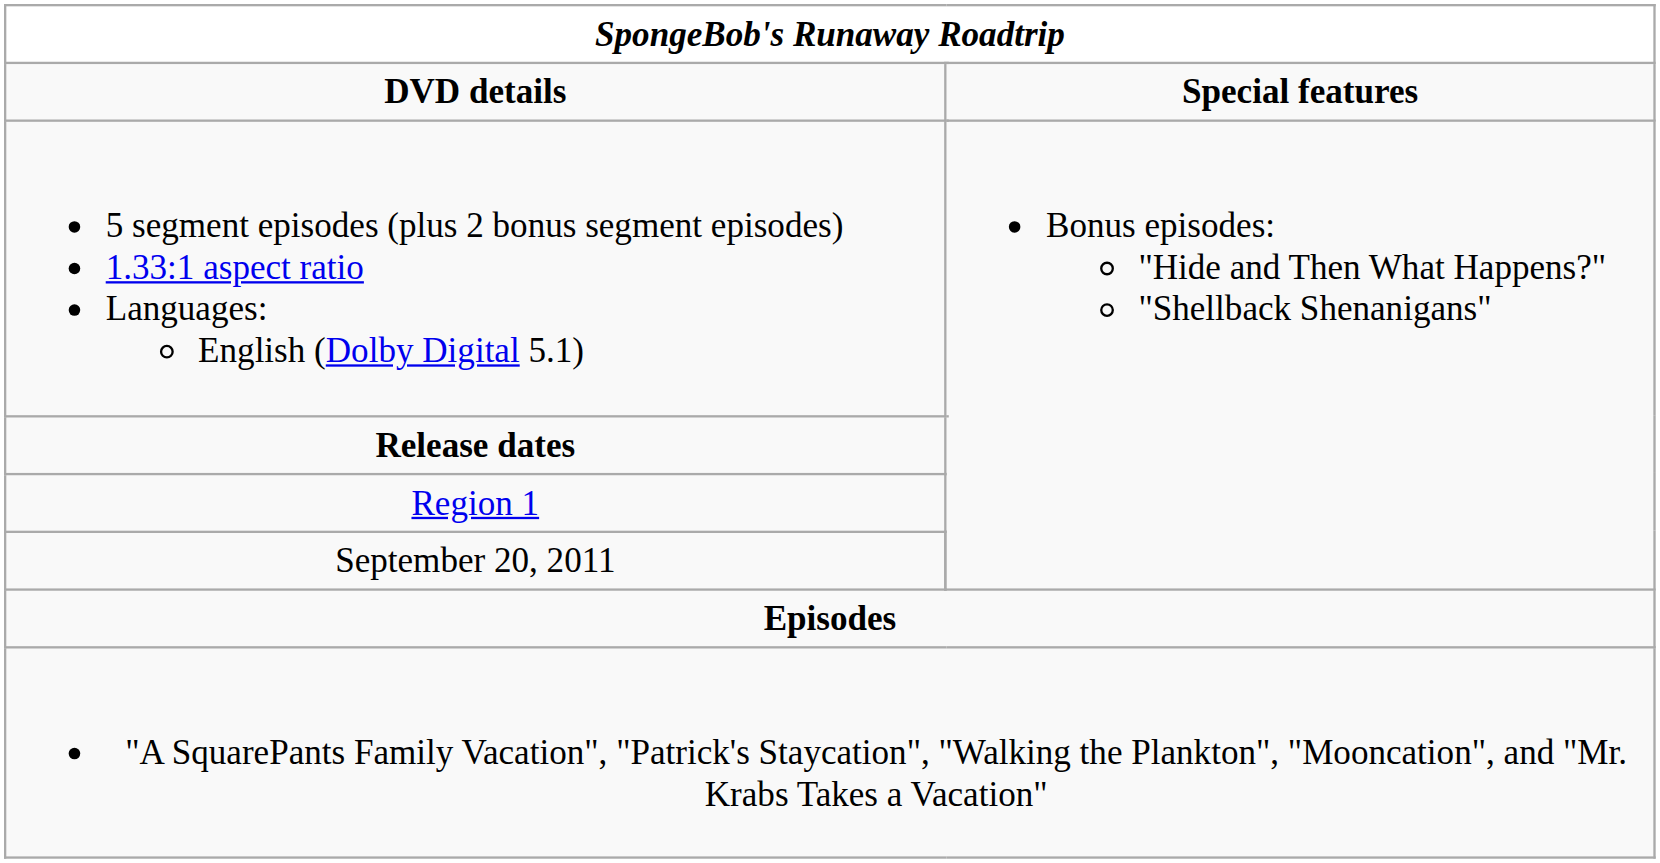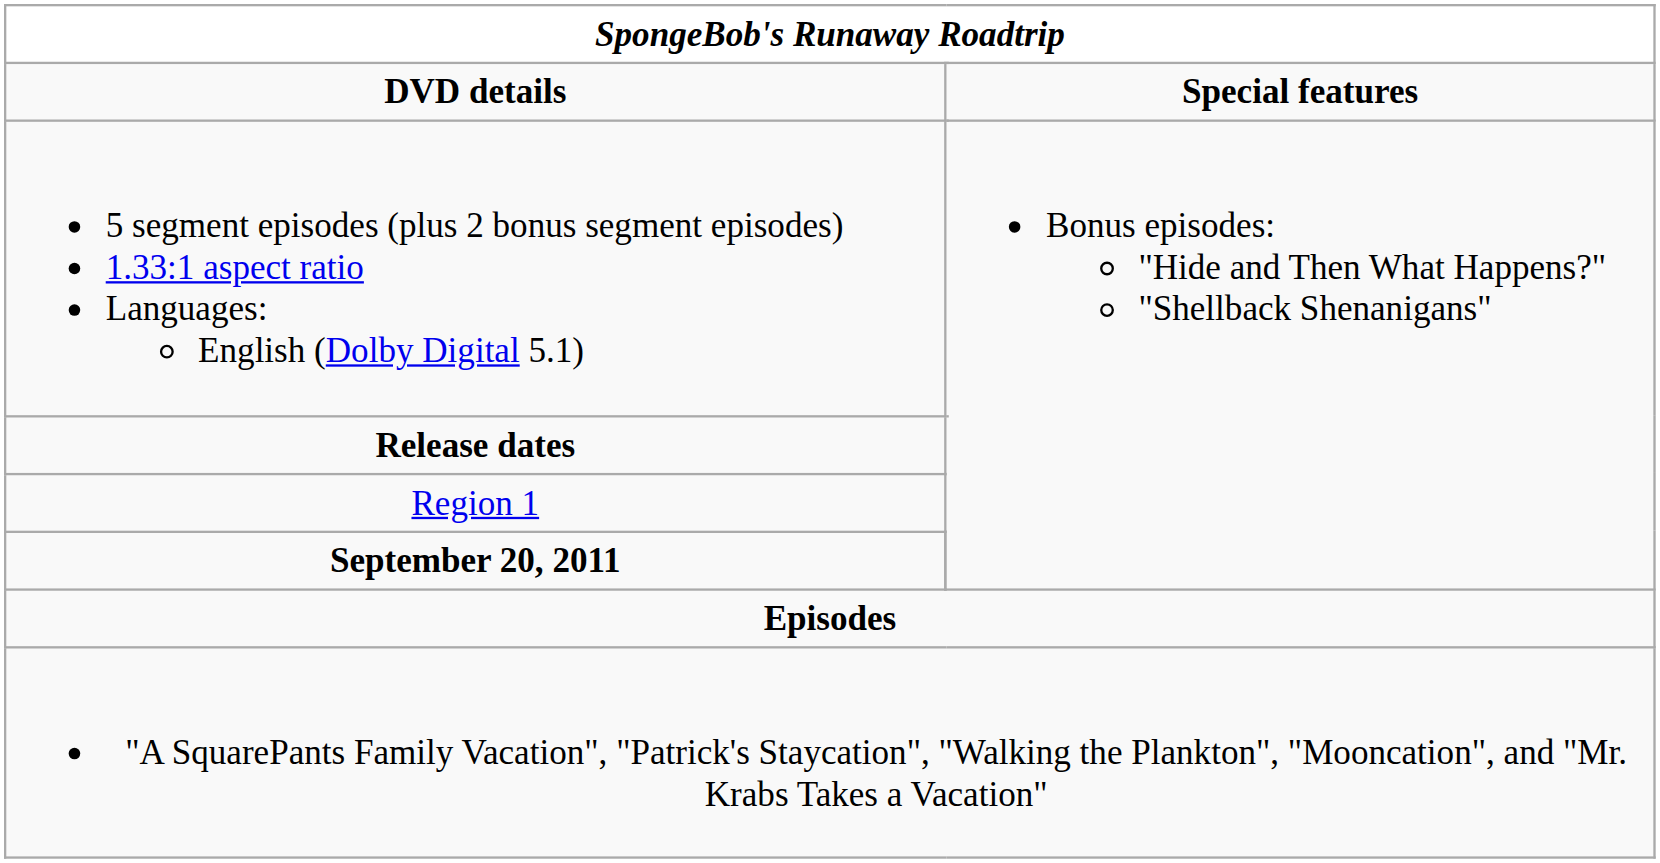(475, 559) normal -> (475, 559) bold
